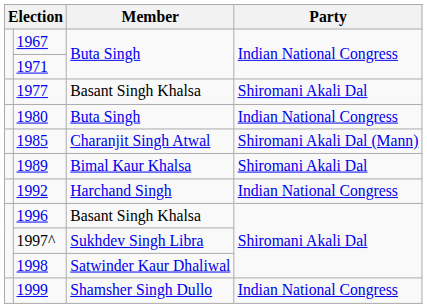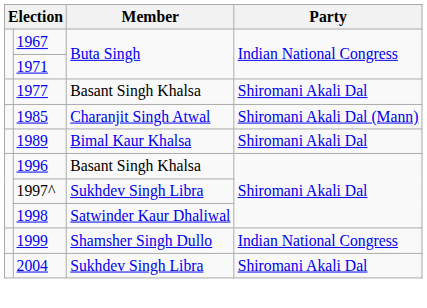- row: (32, 116)
- row: (32, 191)
+ row: (32, 265)
